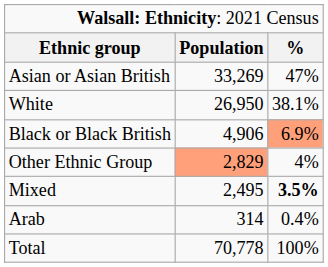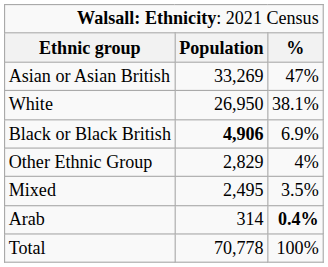(243, 133) normal -> (243, 133) bold
(300, 133) lightsalmon background -> (300, 133) no background
(243, 162) lightsalmon background -> (243, 162) no background
(298, 190) bold -> (300, 190) normal
(300, 219) normal -> (298, 219) bold
